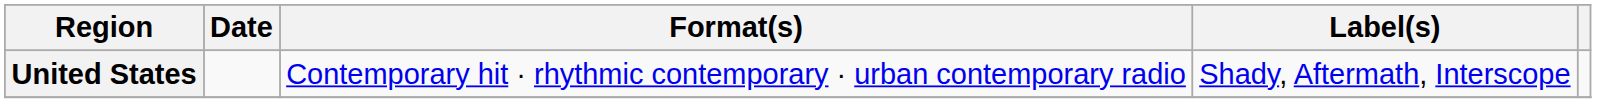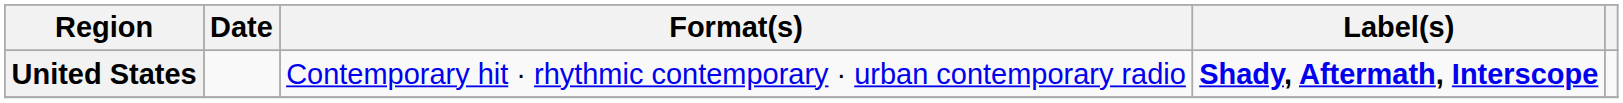(1385, 73) normal -> (1399, 73) bold
